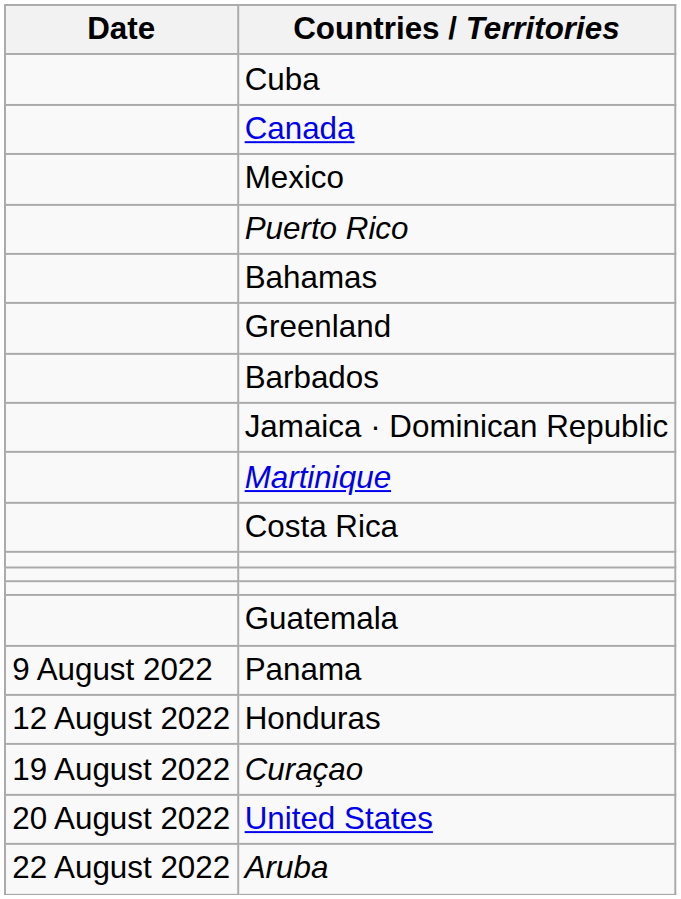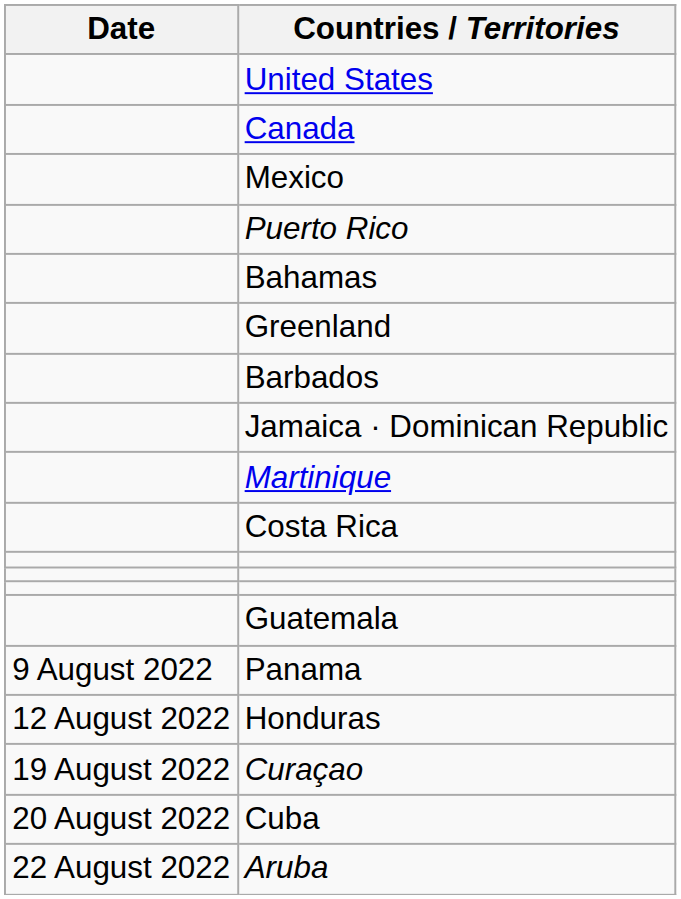(282, 79) Cuba -> (339, 79) United States
(339, 818) United States -> (282, 818) Cuba
